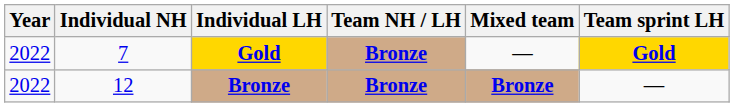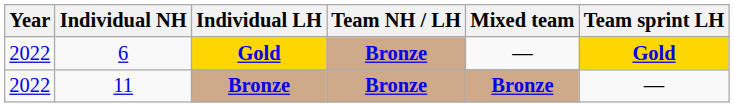(123, 53) 7 -> (123, 53) 6
(123, 85) 12 -> (123, 85) 11
